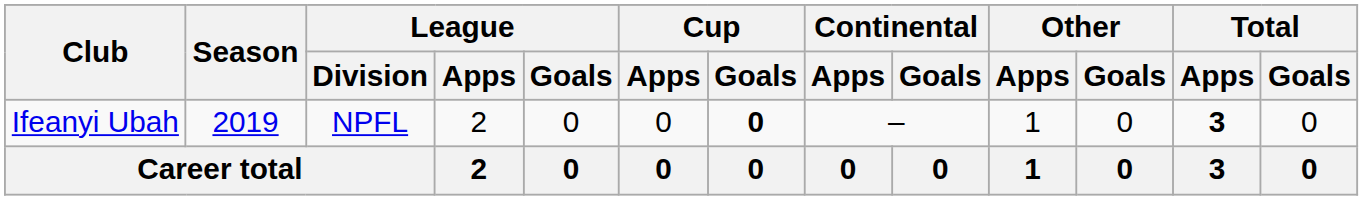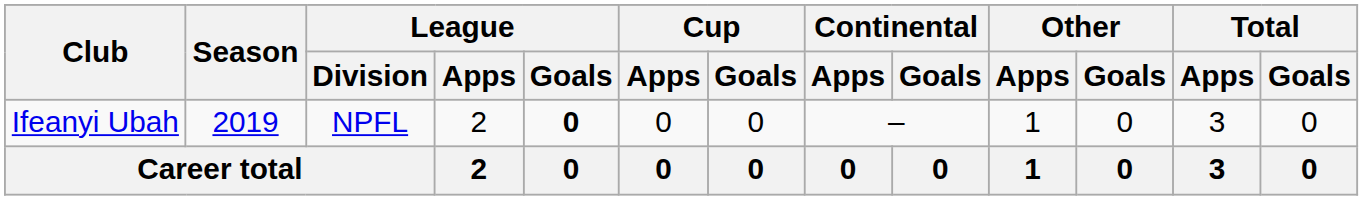(571, 122) normal -> (571, 122) bold
(756, 122) bold -> (756, 122) normal
(1217, 122) bold -> (1217, 122) normal
